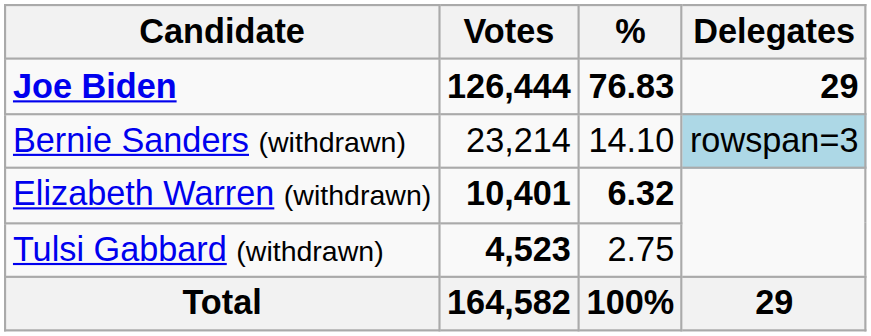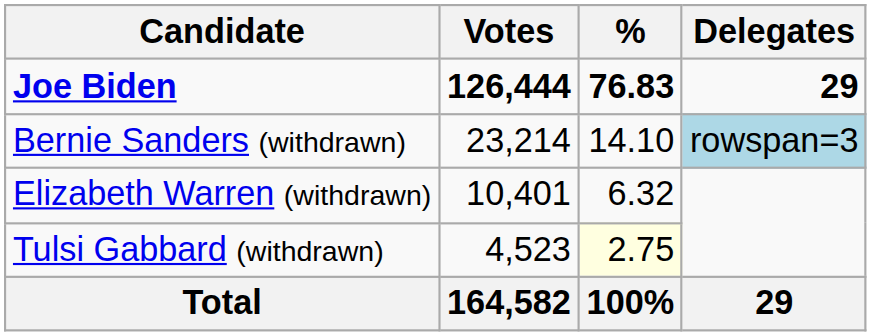(518, 194) bold -> (518, 194) normal
(641, 194) bold -> (641, 194) normal
(528, 248) bold -> (528, 248) normal
(641, 248) no background -> (641, 248) lightyellow background
